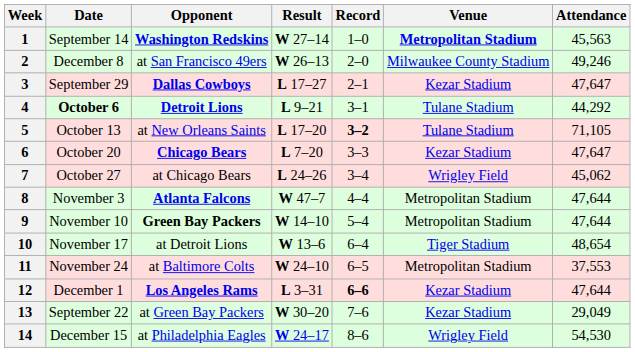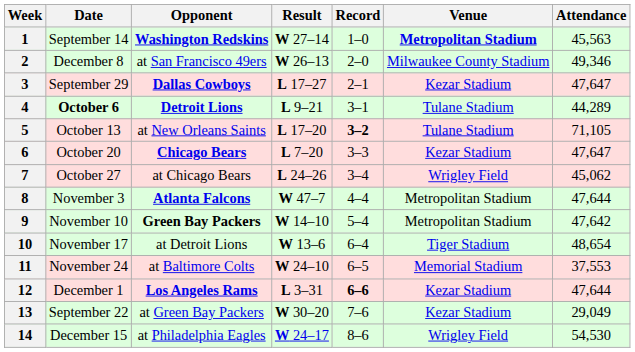(591, 61) 49,246 -> (591, 61) 49,346
(591, 107) 44,292 -> (591, 107) 44,289
(591, 221) 47,644 -> (591, 221) 47,642
(468, 267) Metropolitan Stadium -> (468, 267) Memorial Stadium
